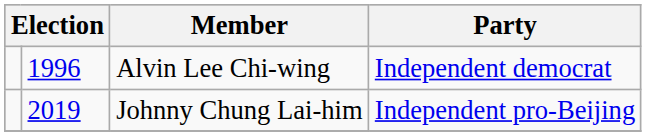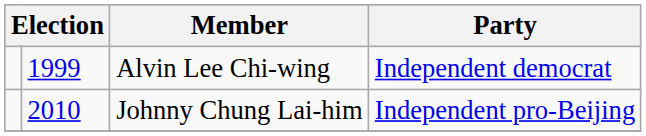(54, 67) 1996 -> (54, 67) 1999
(54, 109) 2019 -> (54, 109) 2010
